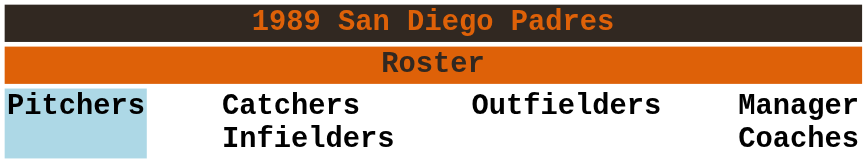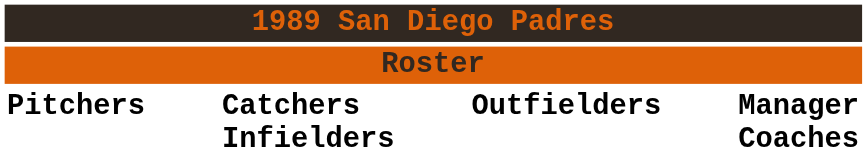(76, 107) lightblue background -> (76, 107) no background
